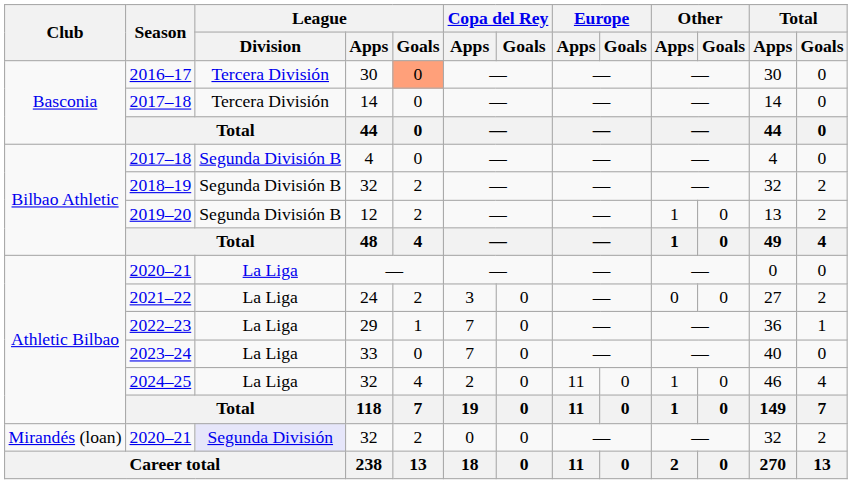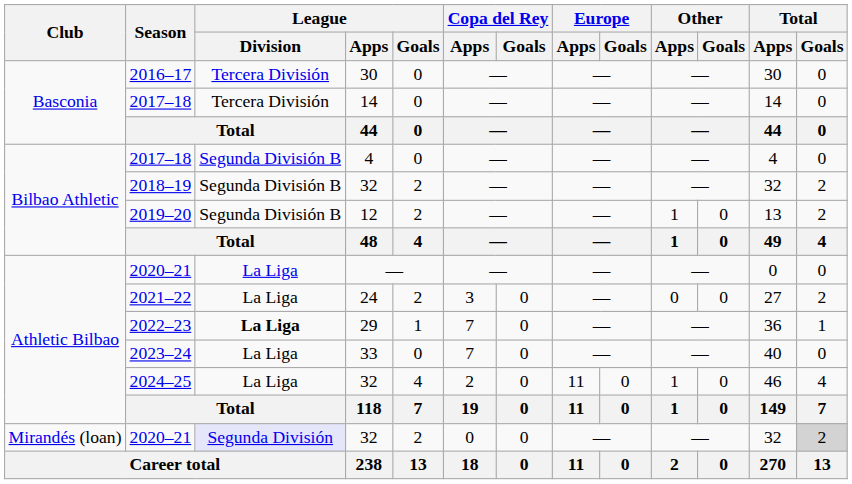(418, 74) lightsalmon background -> (418, 74) no background
(270, 325) normal -> (270, 325) bold
(822, 437) no background -> (822, 437) lightgrey background
